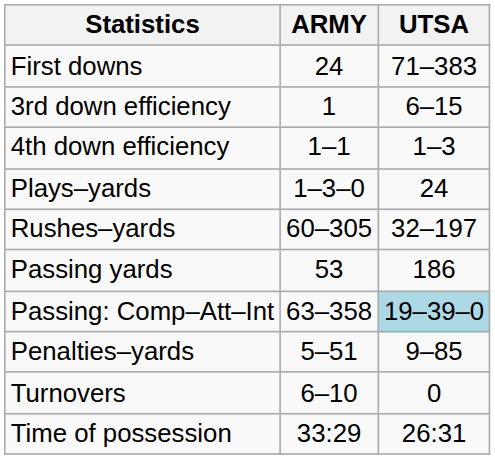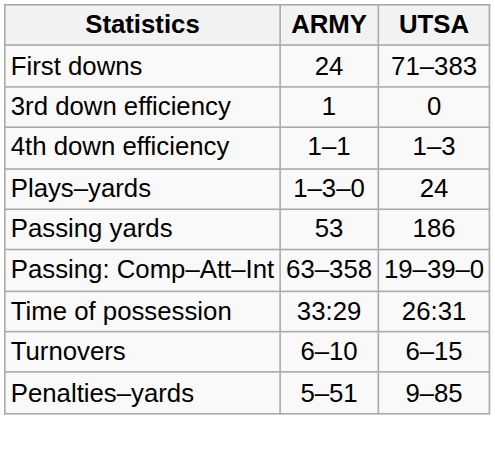(434, 106) 6–15 -> (434, 106) 0
- row: (93, 229)
(434, 310) lightblue background -> (434, 270) no background
rows swapped: (102, 351) <-> (121, 433)
(434, 392) 0 -> (434, 351) 6–15
